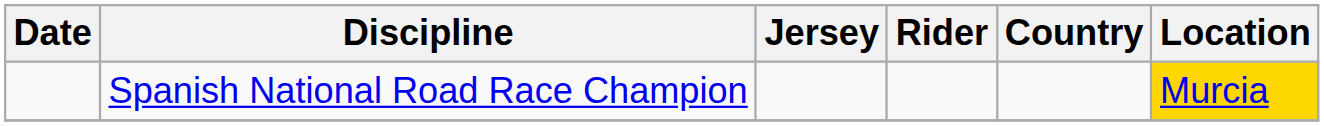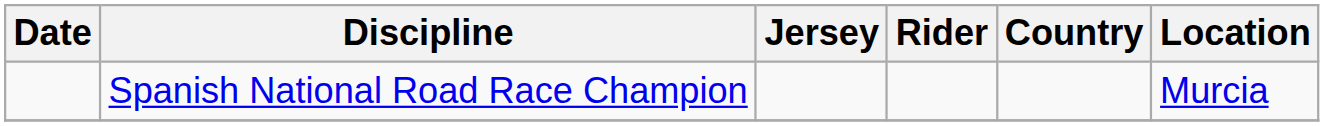(1214, 90) gold background -> (1214, 90) no background
